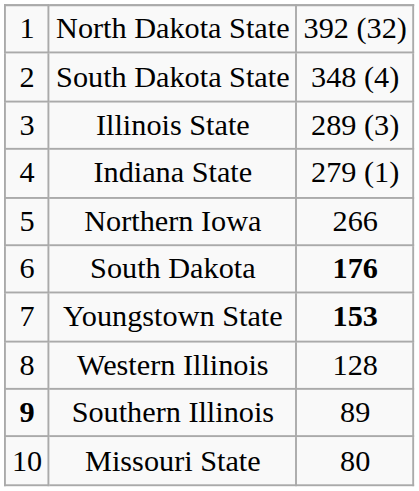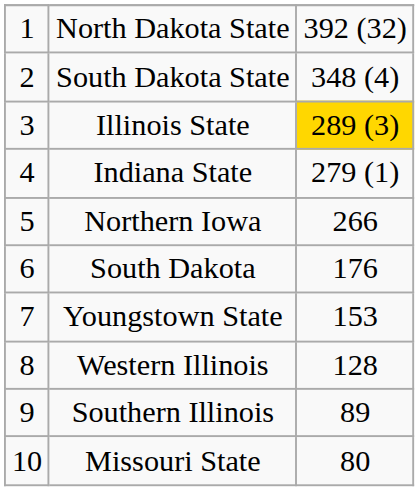(355, 124) no background -> (355, 124) gold background
(355, 268) bold -> (355, 268) normal
(355, 316) bold -> (355, 316) normal
(27, 412) bold -> (27, 412) normal
